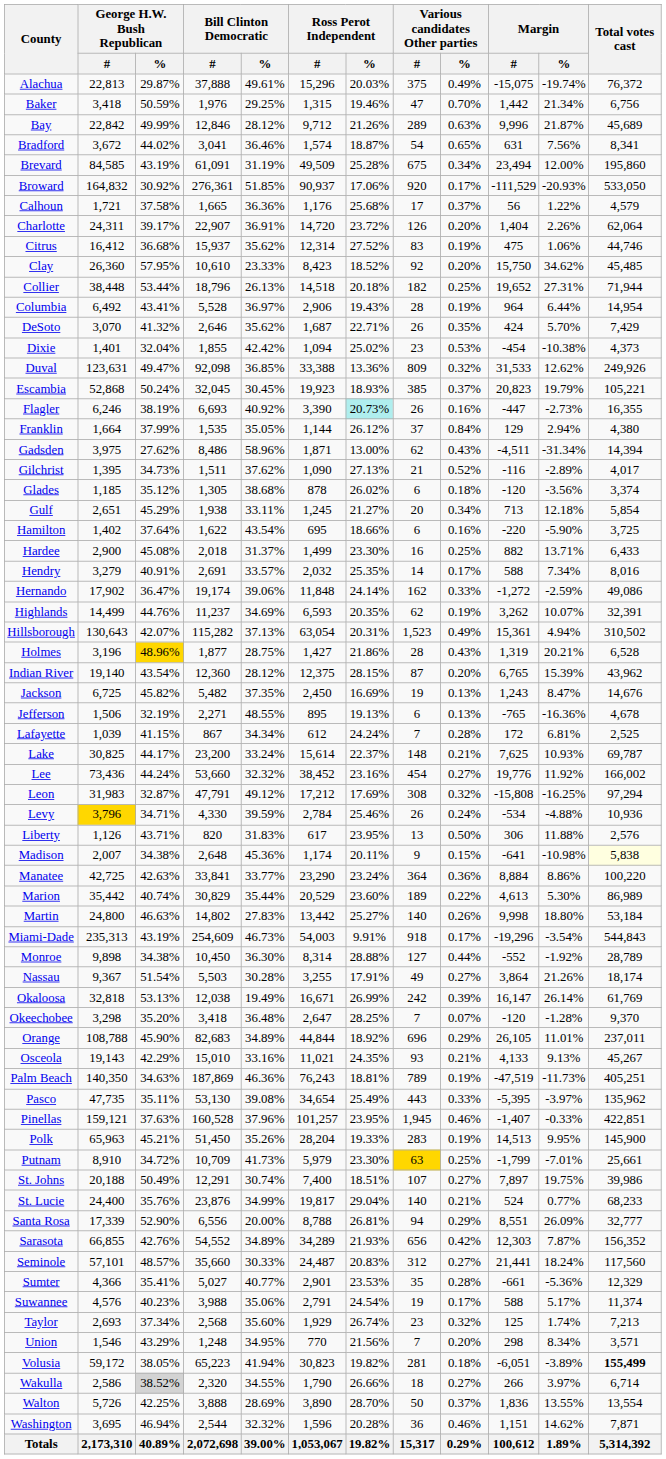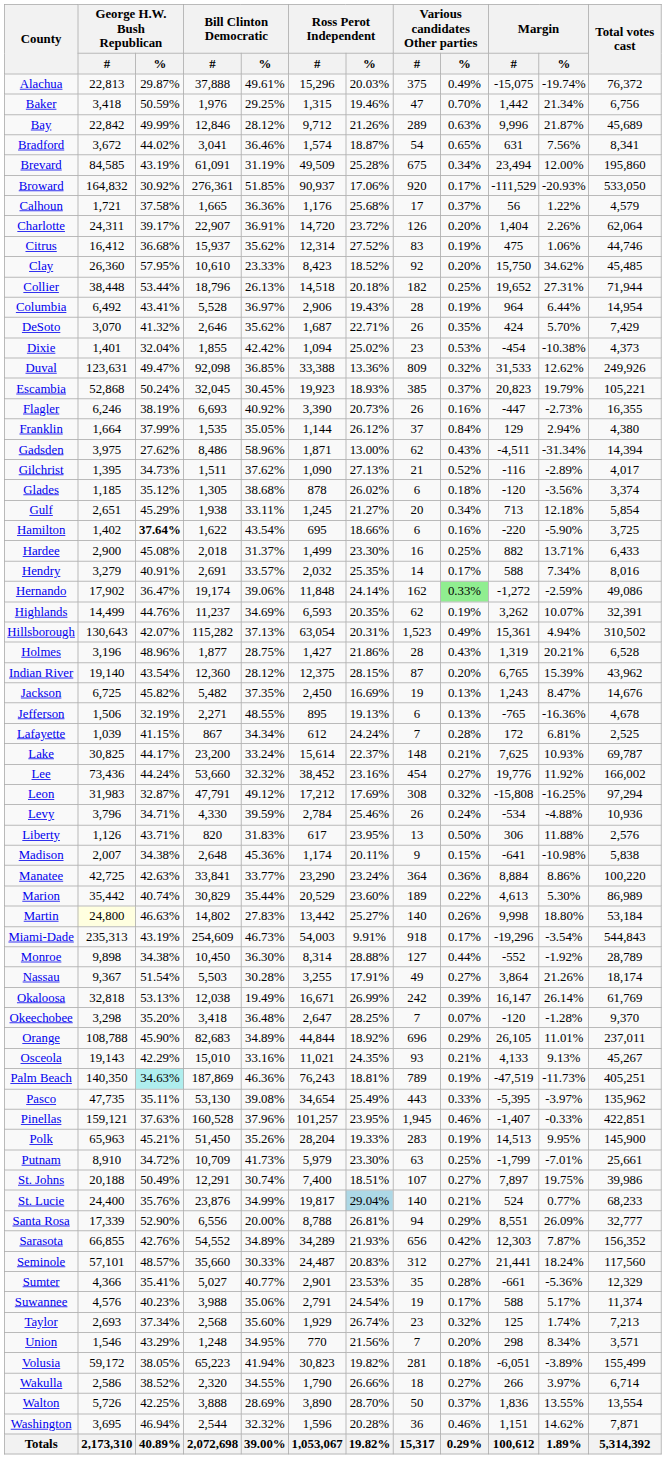(369, 408) paleturquoise background -> (369, 408) no background
(160, 530) normal -> (160, 530) bold
(464, 591) no background -> (464, 591) lightgreen background
(160, 652) gold background -> (160, 652) no background
(107, 814) gold background -> (107, 814) no background
(625, 855) lightyellow background -> (625, 855) no background
(107, 916) no background -> (107, 916) lightyellow background
(160, 1078) no background -> (160, 1078) paleturquoise background
(417, 1159) gold background -> (417, 1159) no background
(369, 1200) no background -> (369, 1200) lightblue background
(625, 1362) bold -> (625, 1362) normal
(160, 1383) lightgrey background -> (160, 1383) no background
